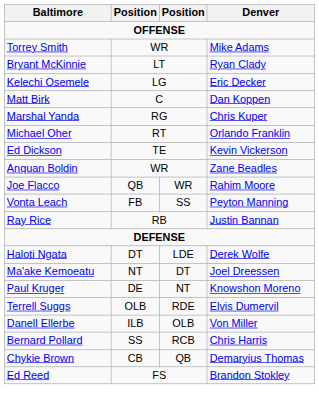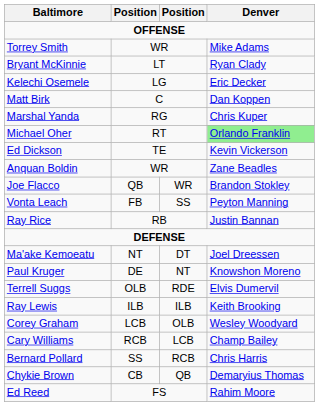(250, 133) no background -> (250, 133) lightgreen background
(242, 185) Rahim Moore -> (250, 185) Brandon Stokley
- row: (37, 254)
- row: (41, 323)
+ row: (32, 306)
+ row: (43, 323)
+ row: (40, 340)
(250, 375) Brandon Stokley -> (242, 392) Rahim Moore
